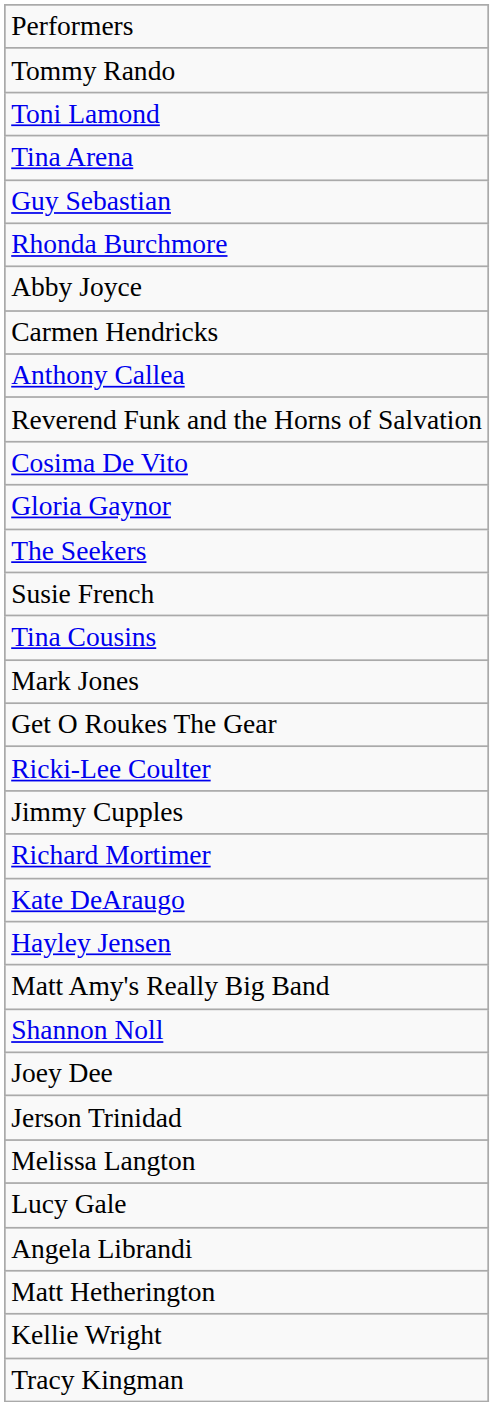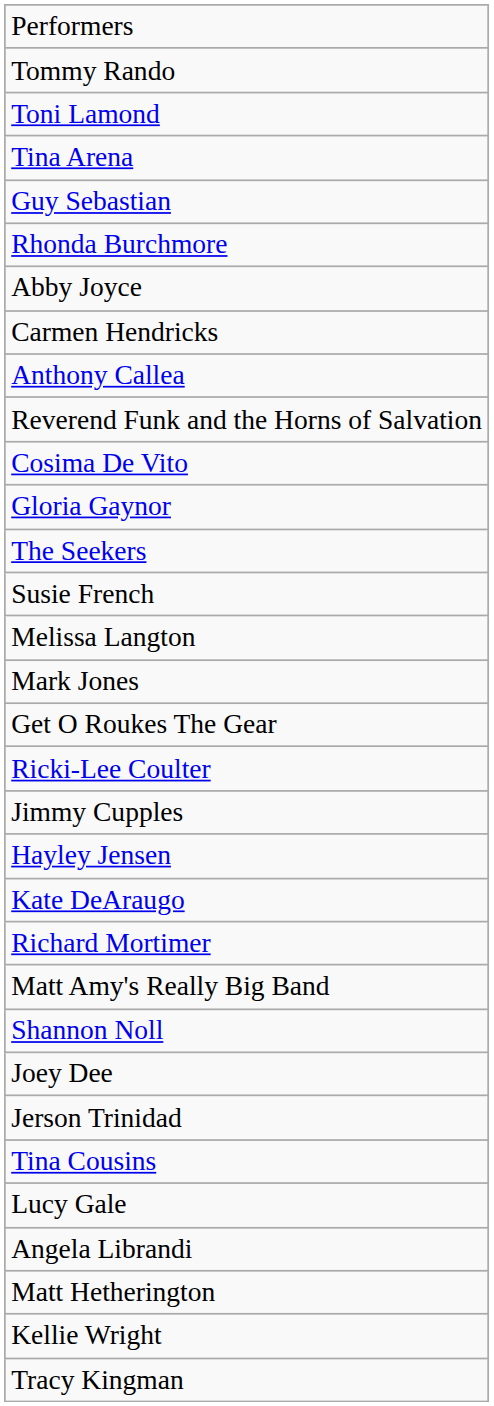(84, 637) Tina Cousins -> (103, 637) Melissa Langton
(111, 855) Richard Mortimer -> (91, 855) Hayley Jensen
(91, 942) Hayley Jensen -> (111, 942) Richard Mortimer
(103, 1161) Melissa Langton -> (84, 1161) Tina Cousins
